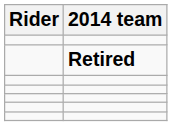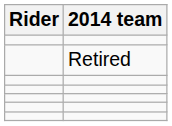(102, 59) bold -> (99, 59) normal
